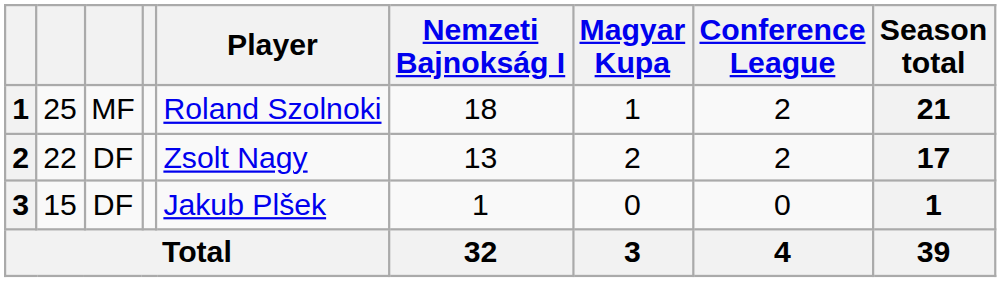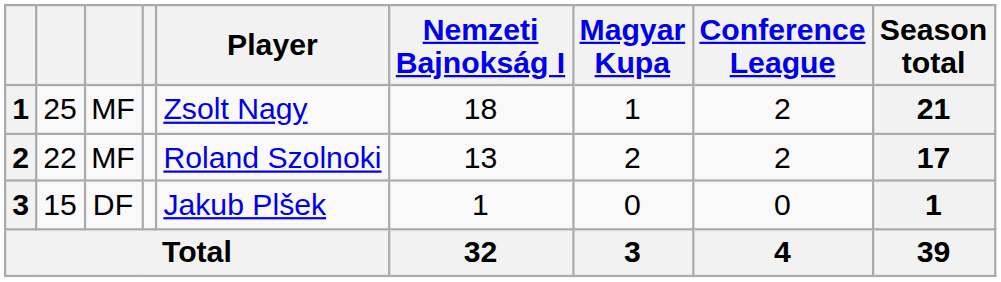(272, 109) Roland Szolnoki -> (236, 109) Zsolt Nagy
(113, 157) DF -> (113, 157) MF
(236, 157) Zsolt Nagy -> (272, 157) Roland Szolnoki
